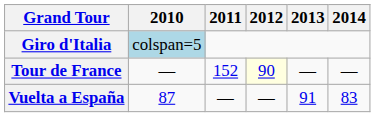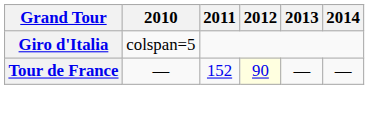(167, 44) lightblue background -> (161, 44) no background
- row: (66, 97)
